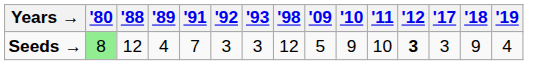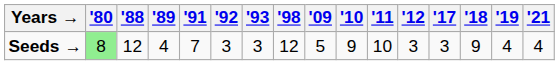+ column: (538, 18)
(413, 45) bold -> (413, 45) normal
